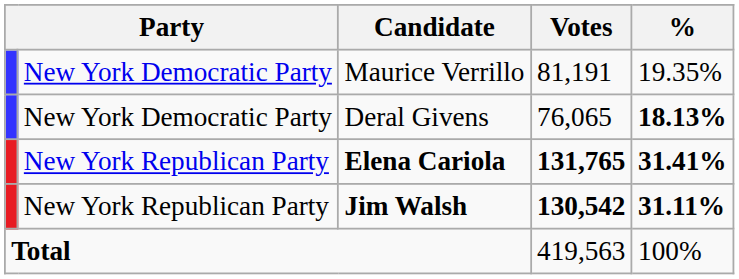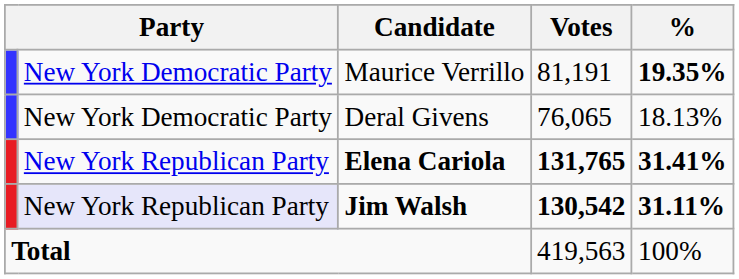(680, 71) normal -> (682, 71) bold
(682, 116) bold -> (680, 116) normal
(176, 206) no background -> (176, 206) lavender background
